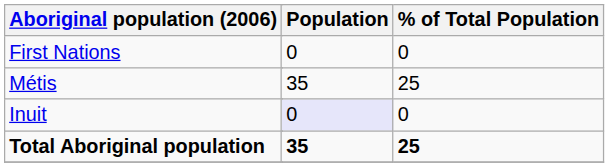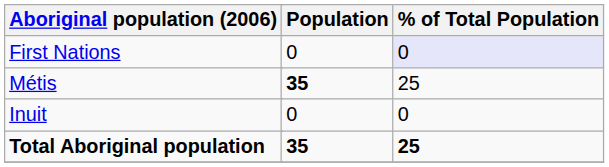(403, 51) no background -> (403, 51) lavender background
(297, 83) normal -> (297, 83) bold
(292, 114) lavender background -> (292, 114) no background
